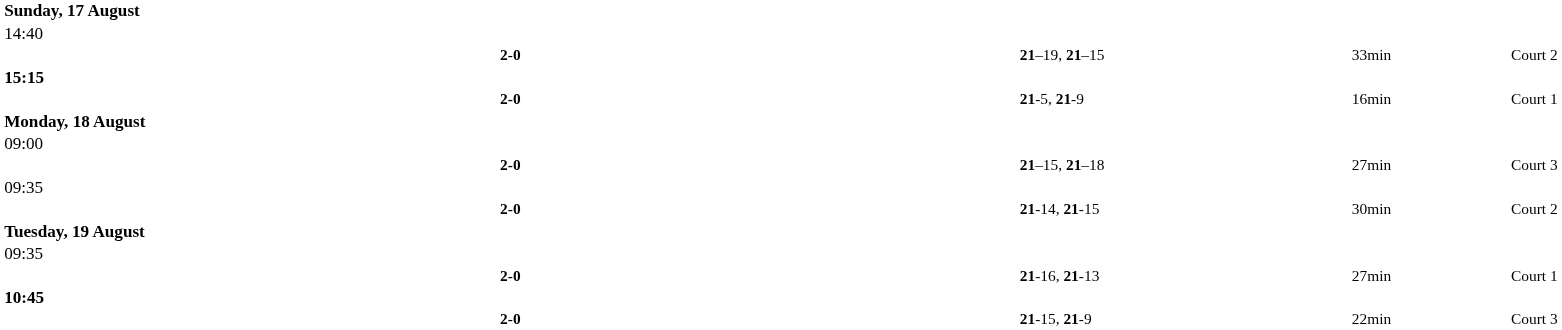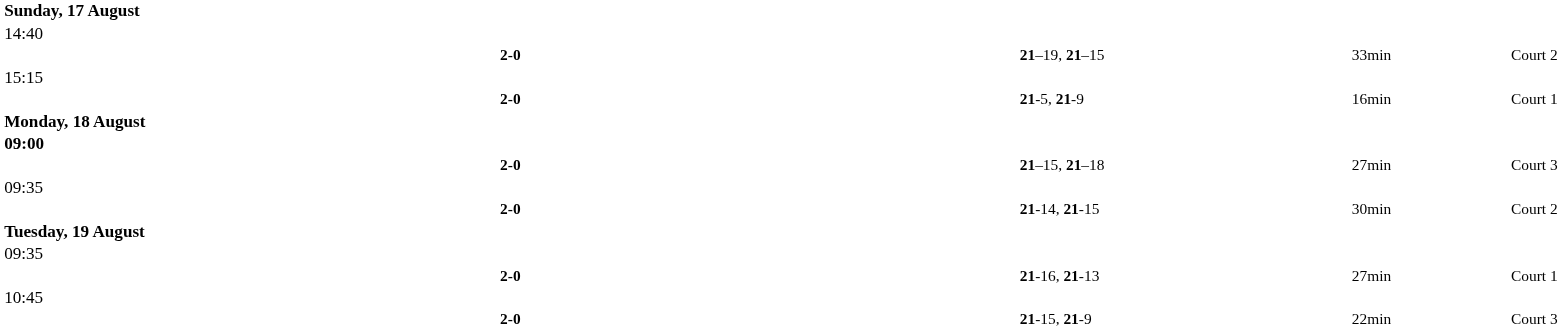(24, 77) bold -> (24, 77) normal
(24, 143) normal -> (24, 143) bold
(24, 297) bold -> (24, 297) normal
